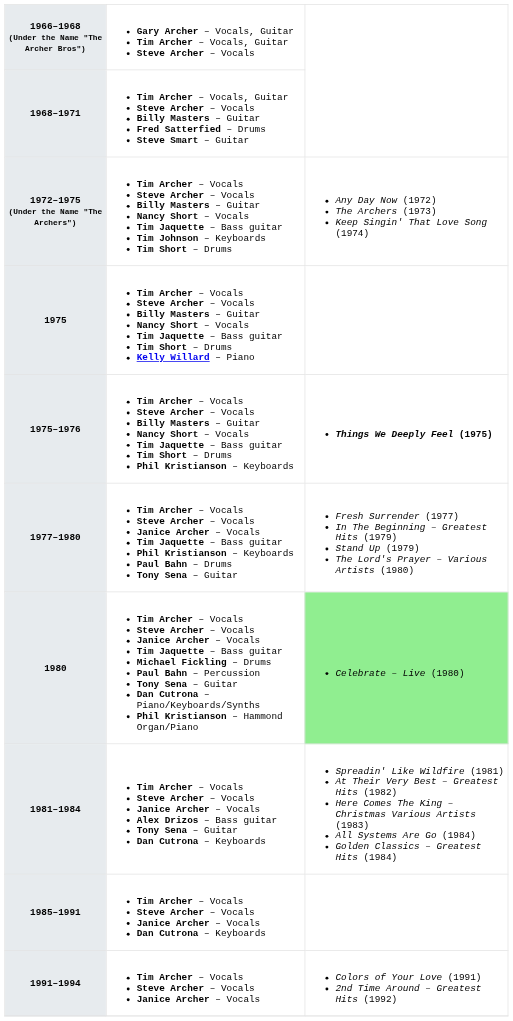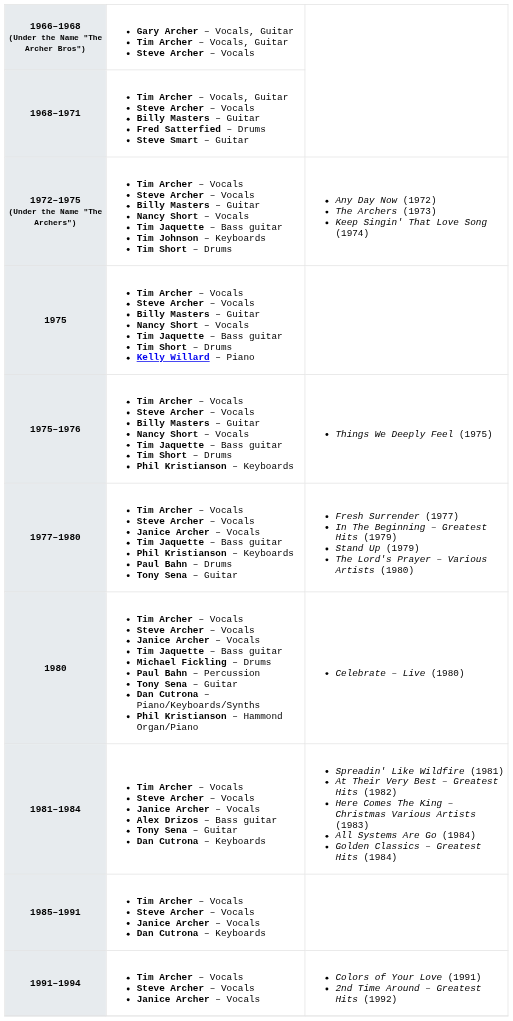(406, 434) bold -> (406, 434) normal
(406, 673) lightgreen background -> (406, 673) no background
